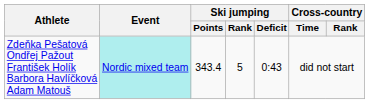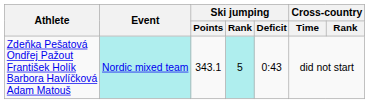(208, 68) 343.4 -> (208, 68) 343.1
(240, 68) no background -> (240, 68) paleturquoise background
